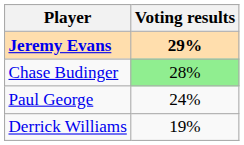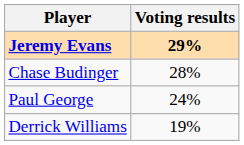(185, 72) lightgreen background -> (185, 72) no background
